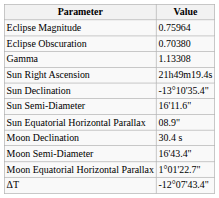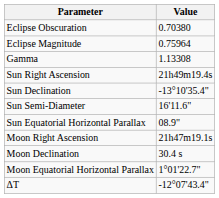rows swapped: (44, 28) <-> (47, 43)
+ row: (52, 138)
- row: (50, 153)
